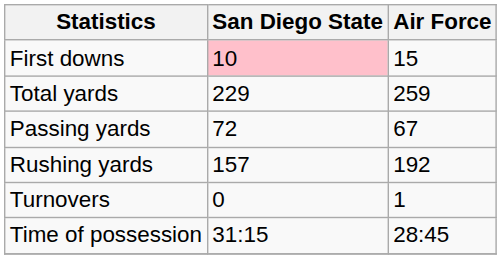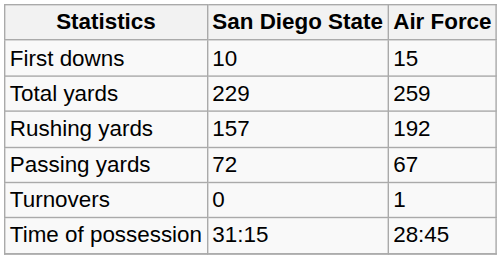(225, 57) pink background -> (225, 57) no background
rows swapped: (81, 164) <-> (80, 128)
